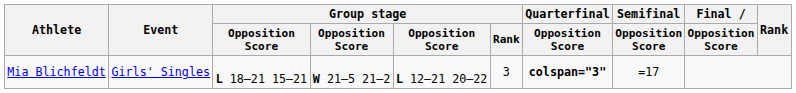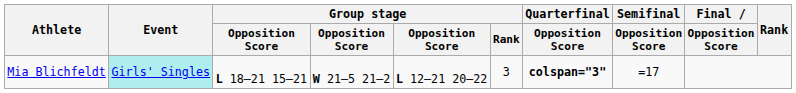(161, 72) no background -> (161, 72) paleturquoise background
